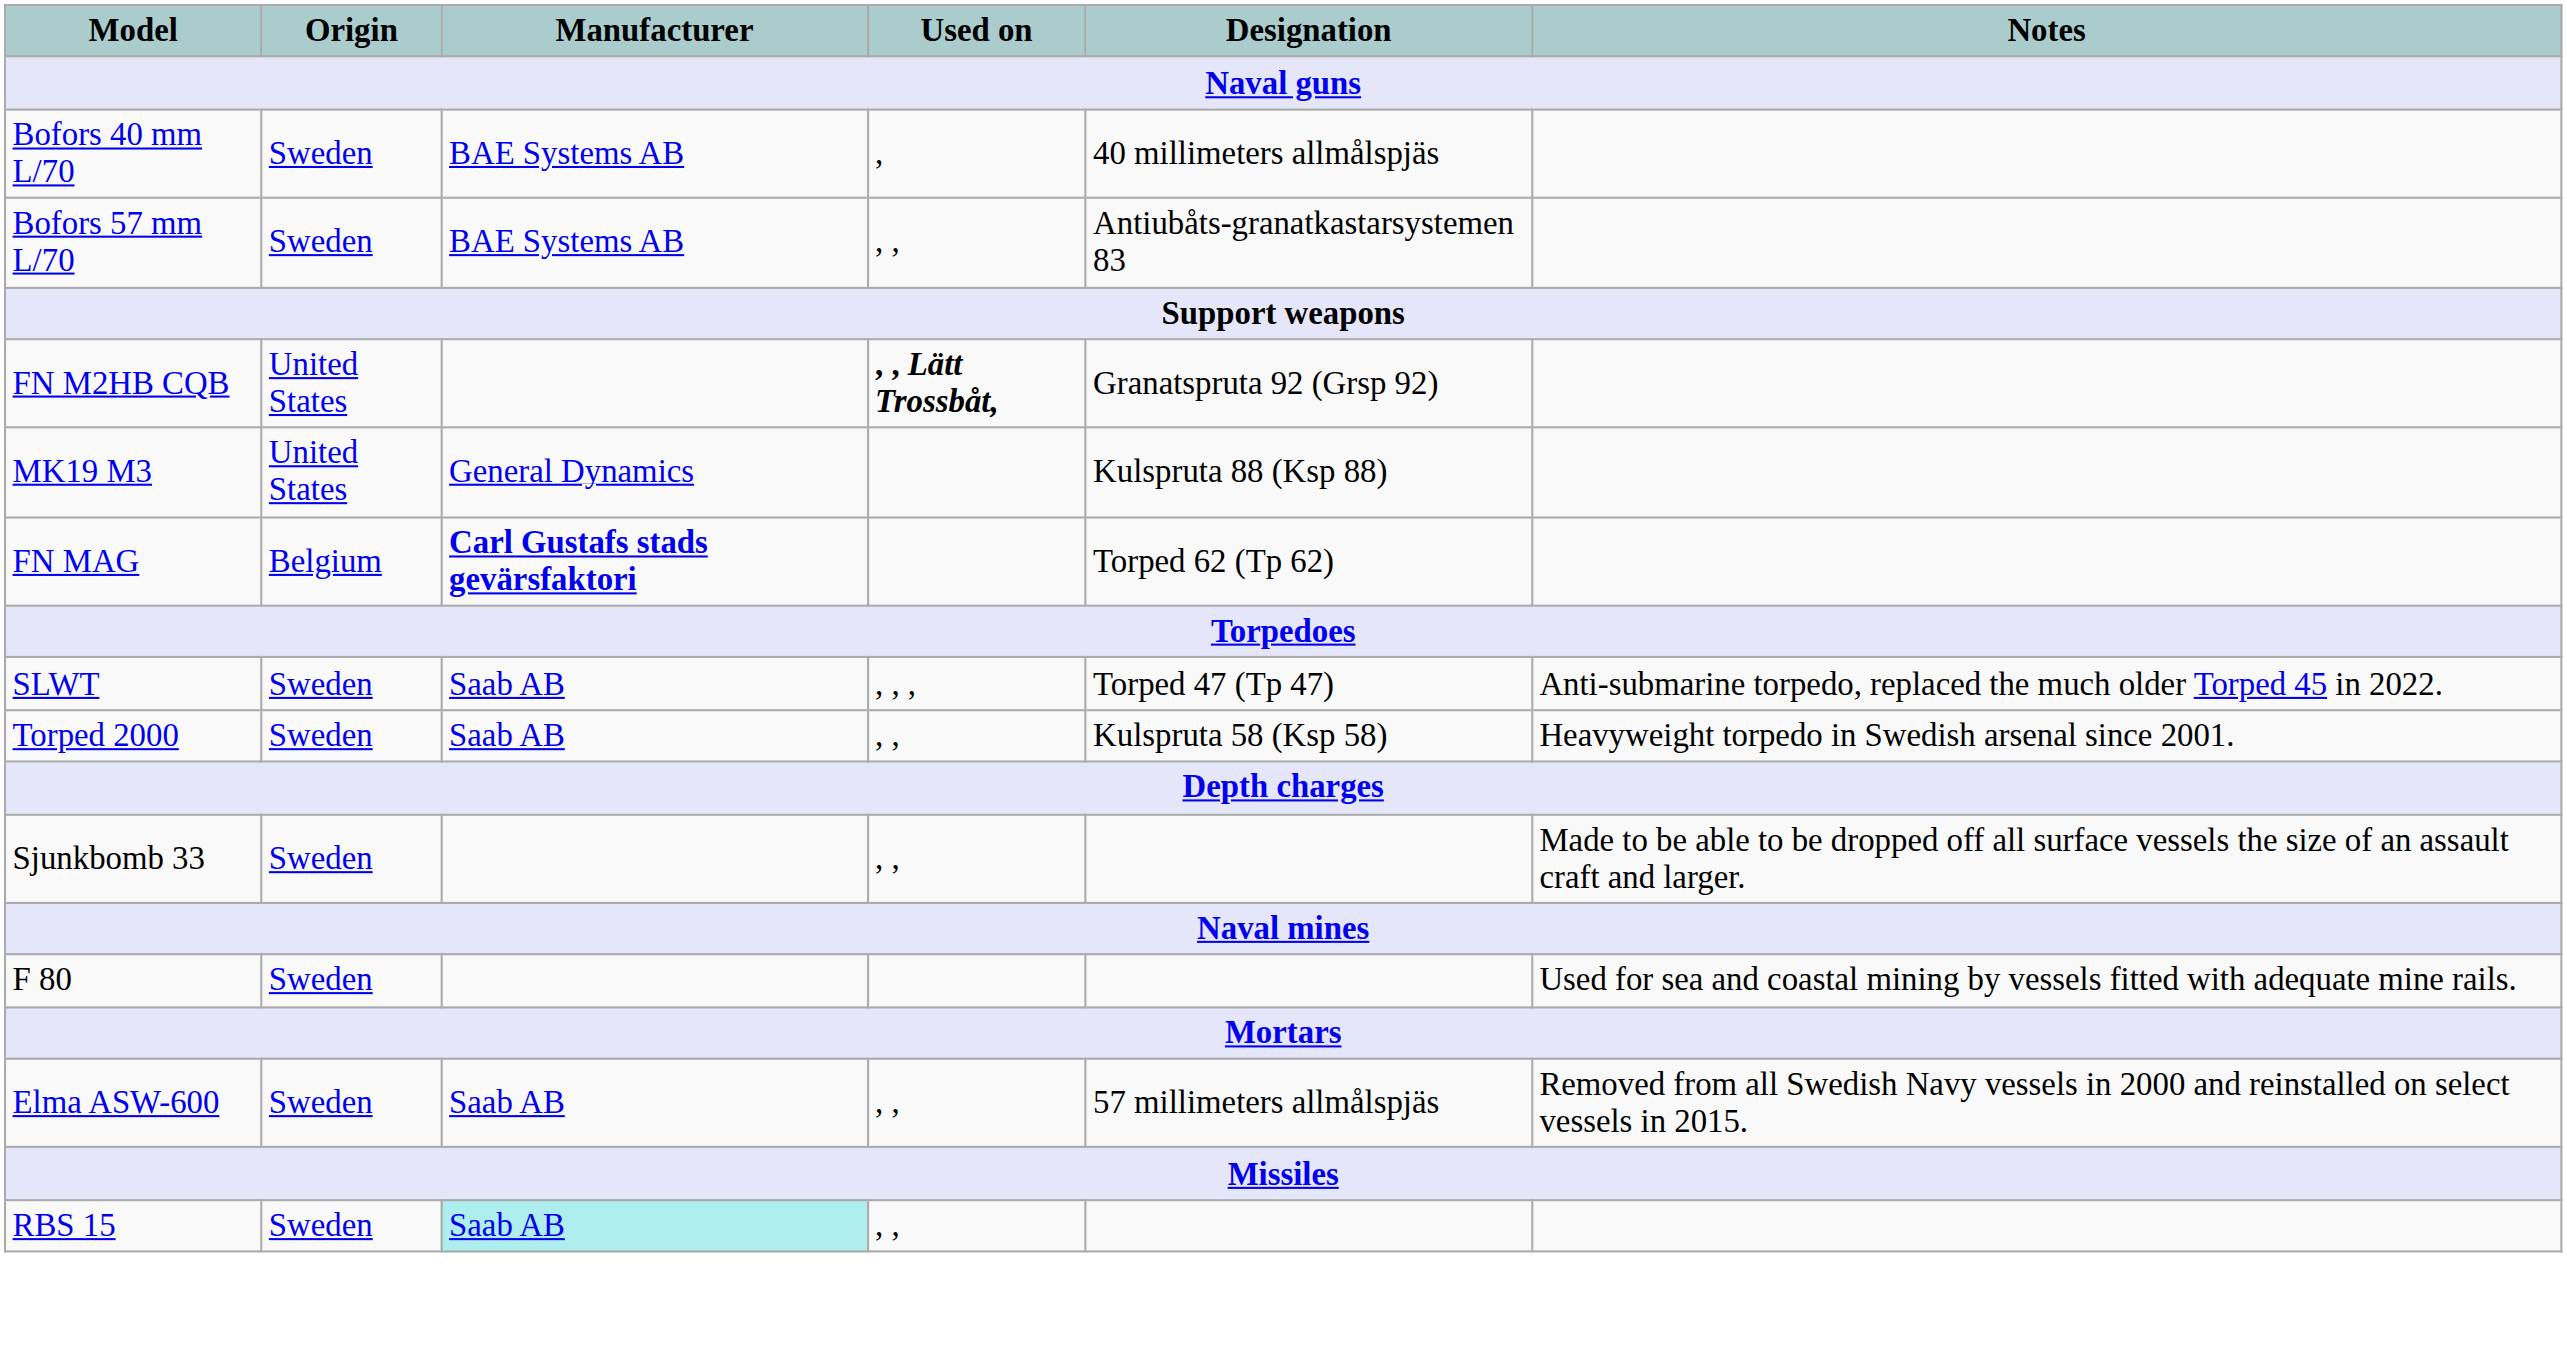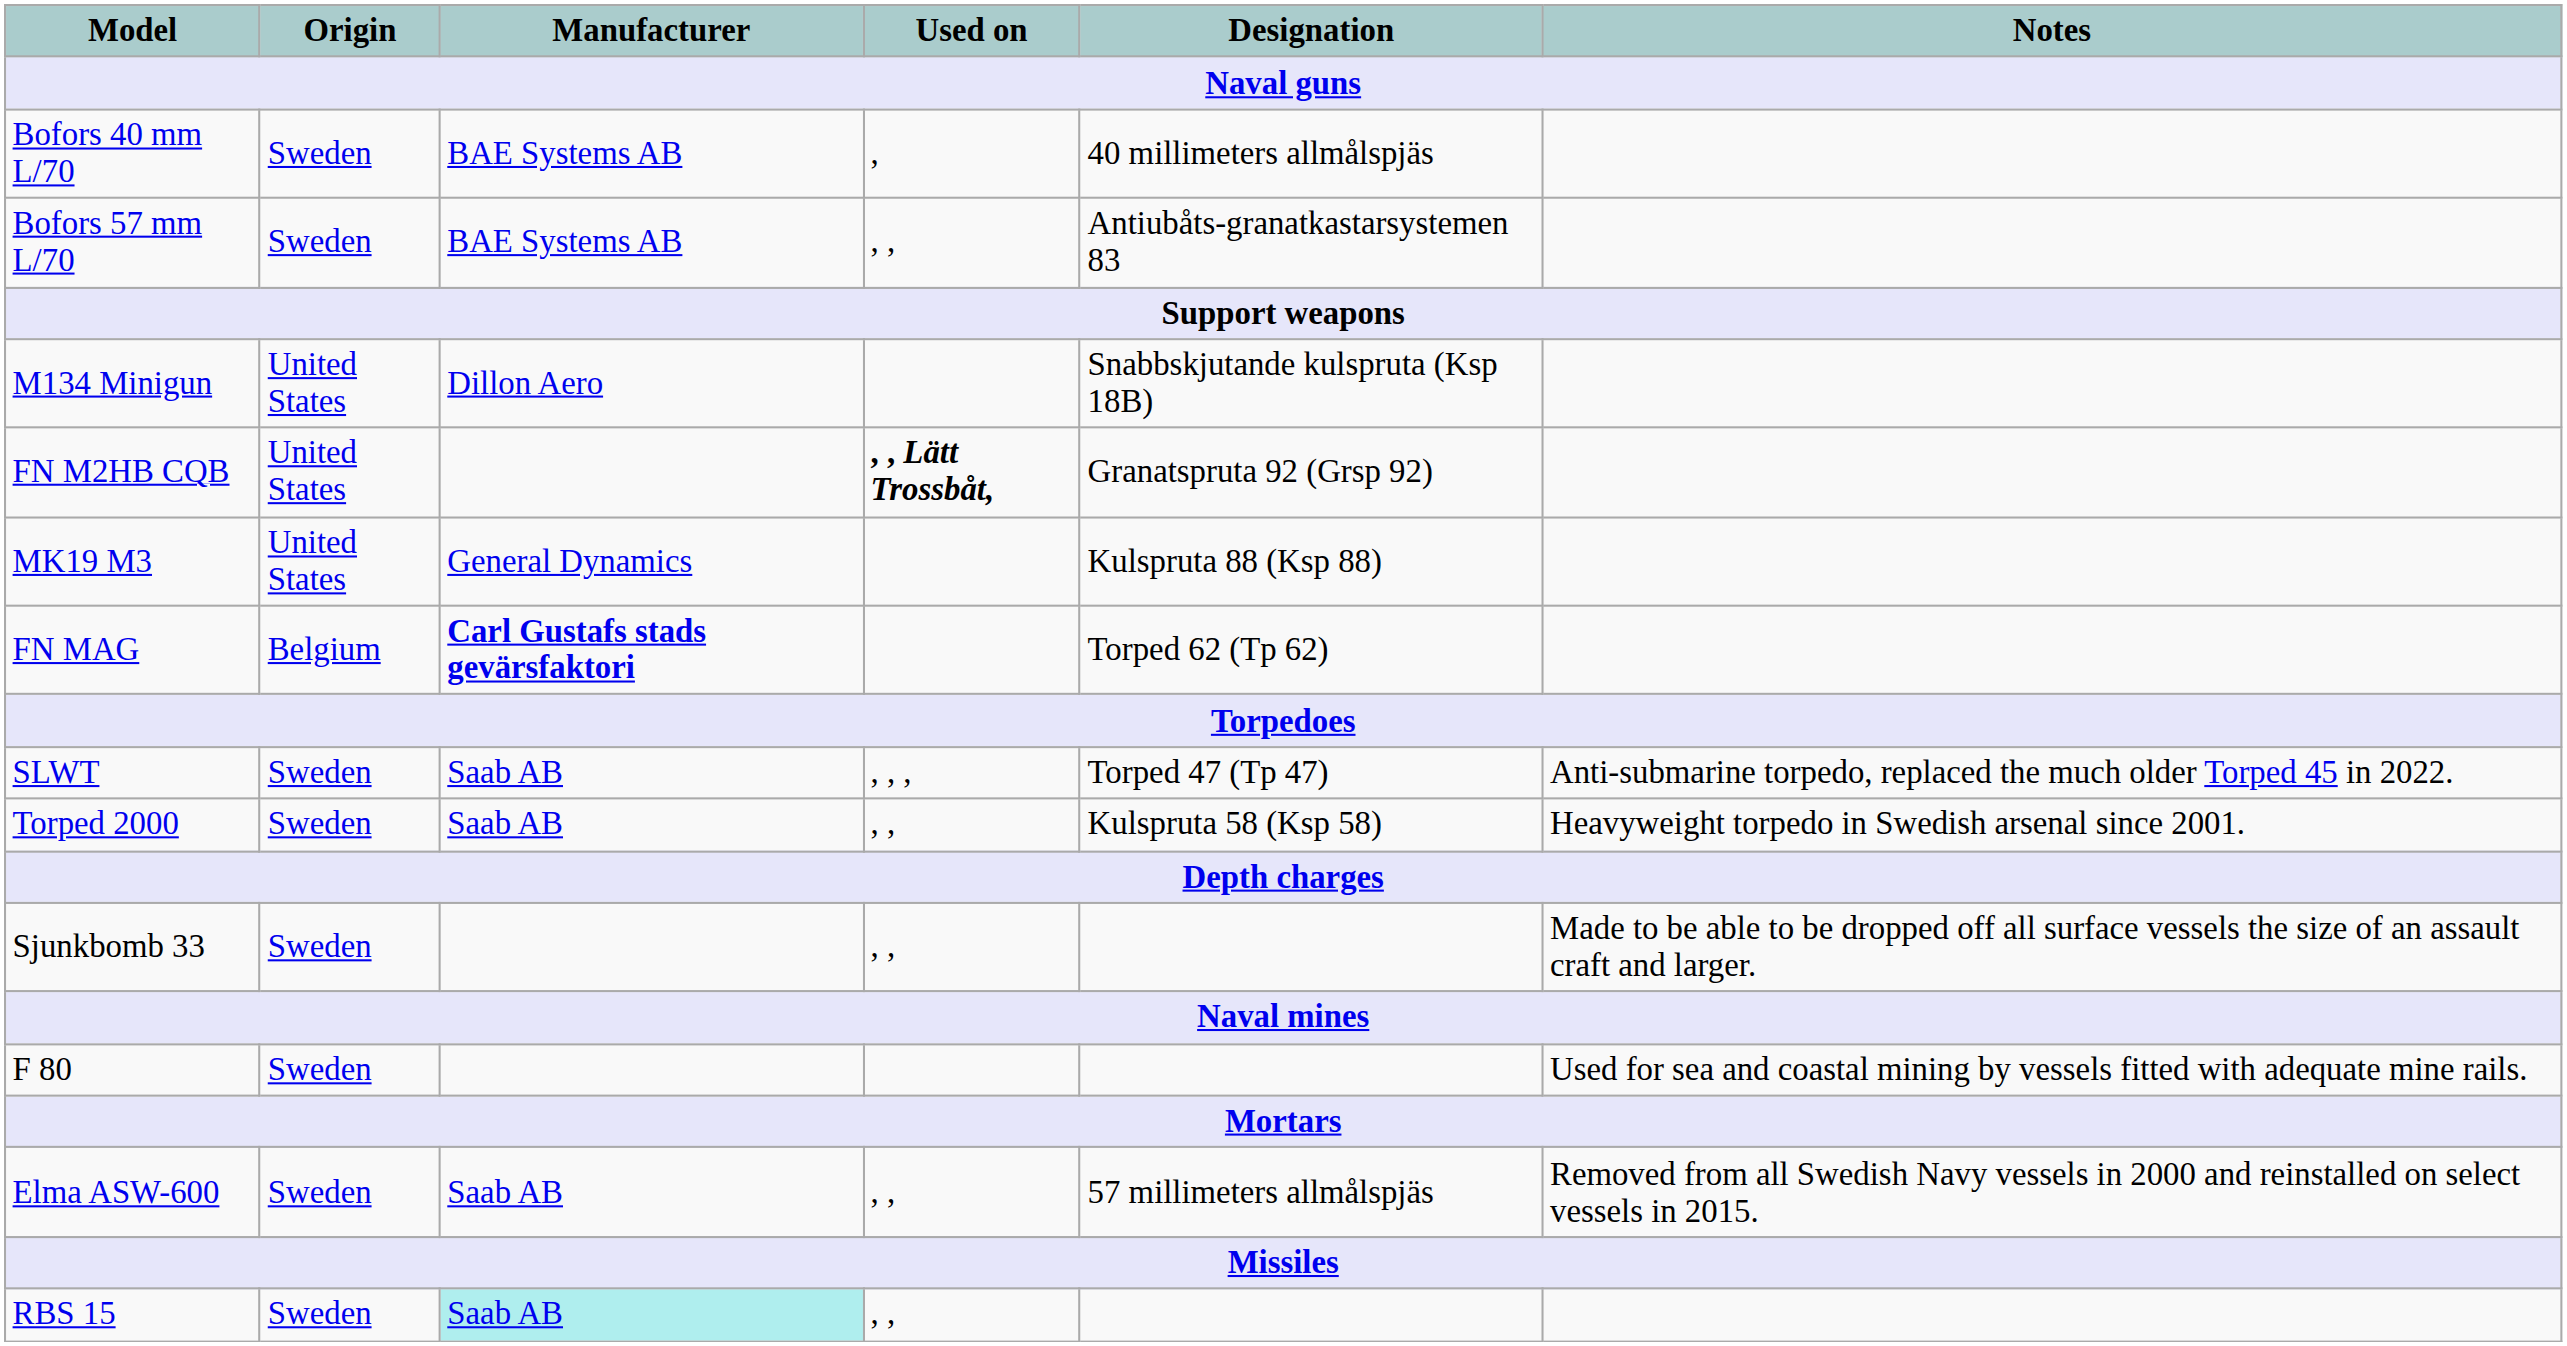+ row: (112, 382)
